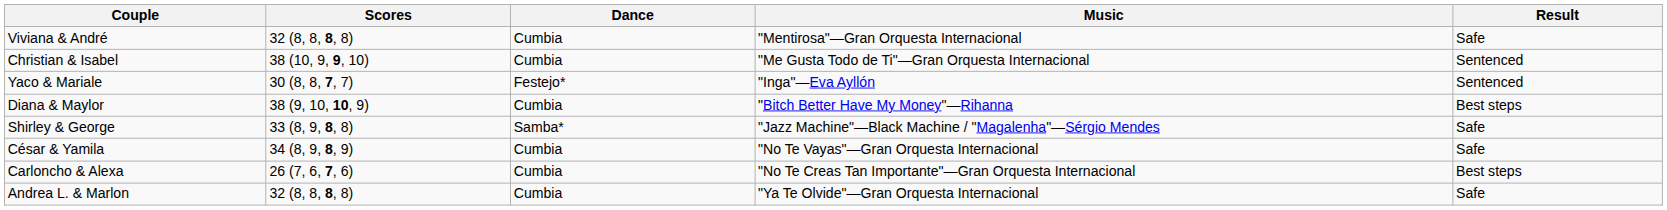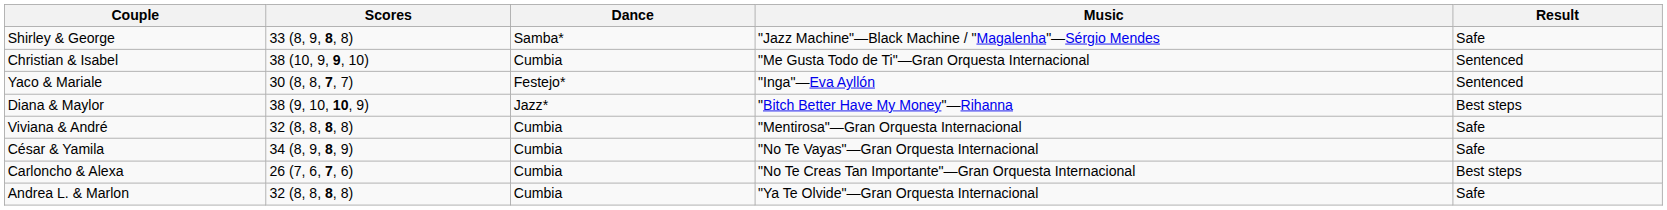rows swapped: (58, 37) <-> (61, 127)
(538, 104) Cumbia -> (531, 104) Jazz*
